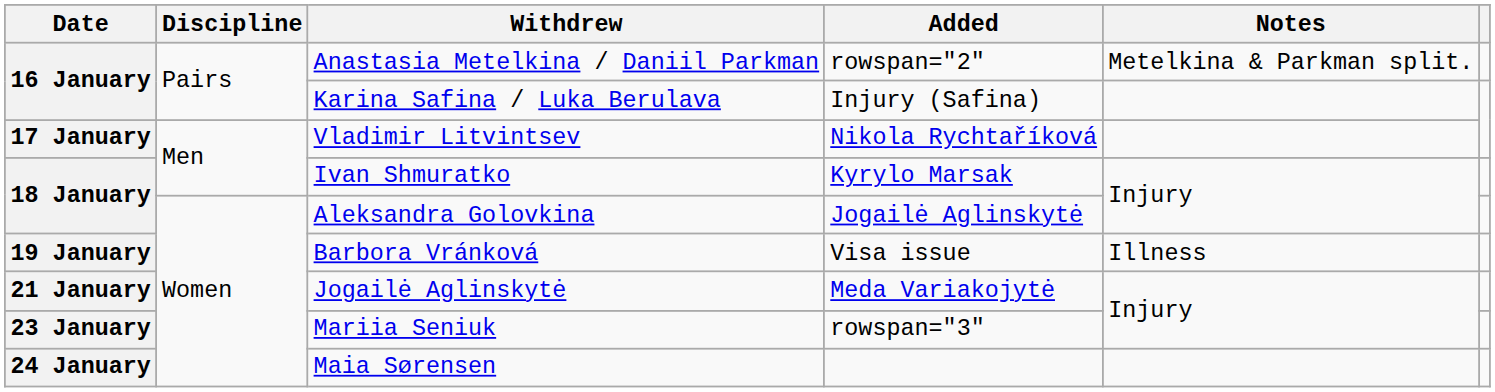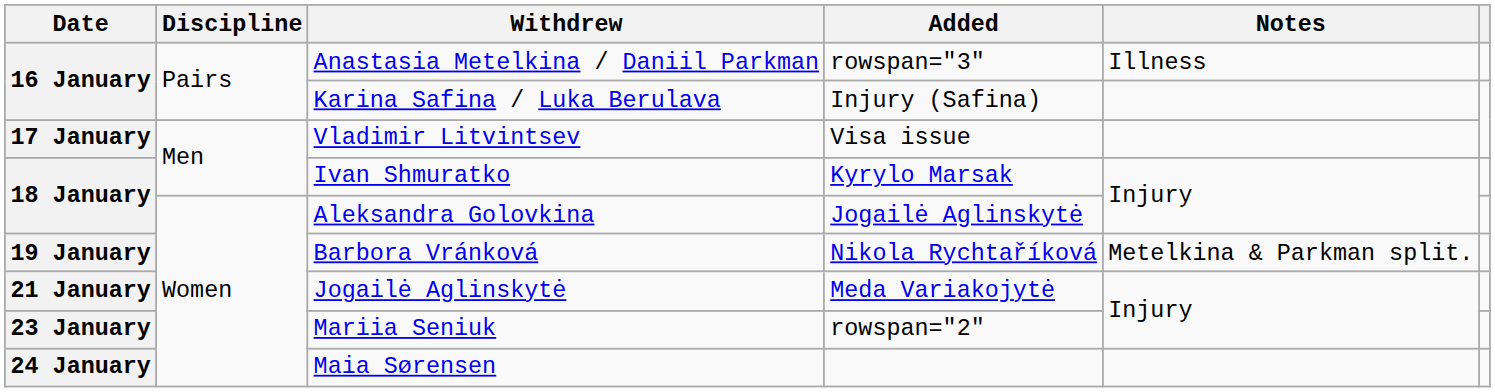(908, 62) rowspan="2" -> (908, 62) rowspan="3"
(1291, 62) Metelkina & Parkman split. -> (1157, 62) Illness
(964, 138) Nikola Rychtaříková -> (900, 138) Visa issue
(900, 253) Visa issue -> (964, 253) Nikola Rychtaříková
(1157, 253) Illness -> (1291, 253) Metelkina & Parkman split.
(908, 329) rowspan="3" -> (908, 329) rowspan="2"
